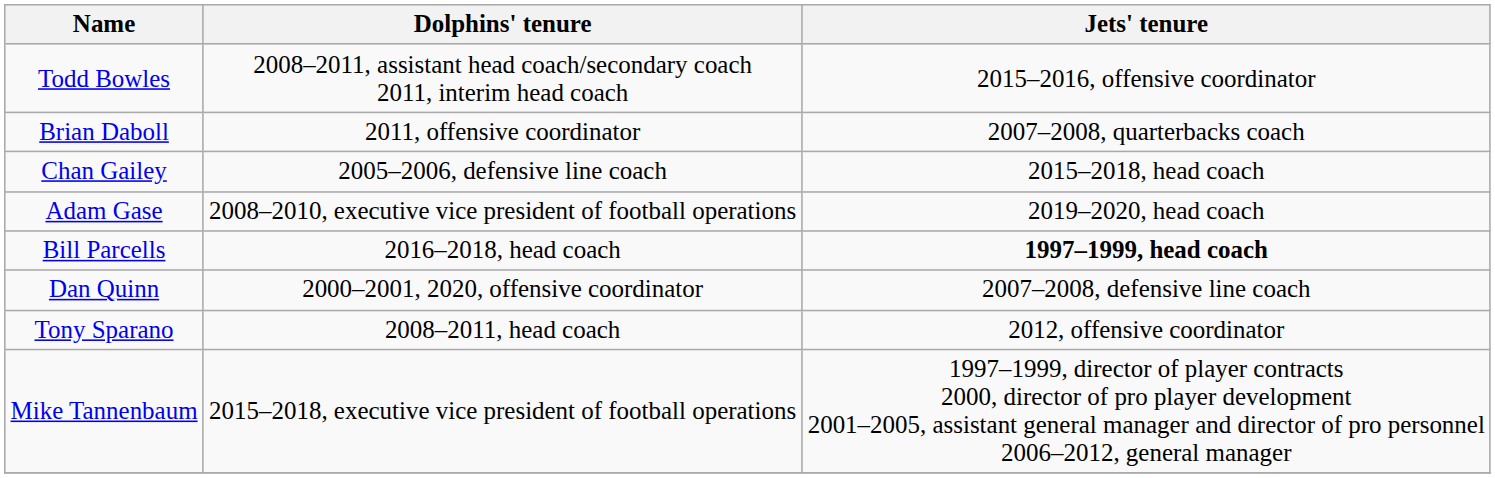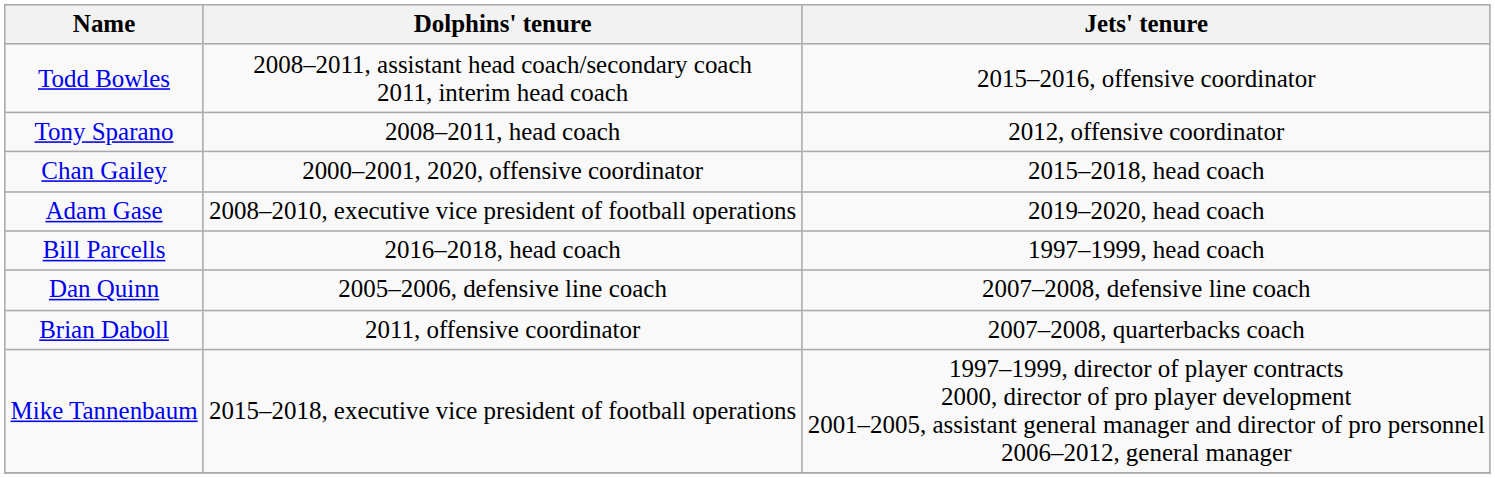rows swapped: (104, 131) <-> (104, 329)
(503, 171) 2005–2006, defensive line coach -> (503, 171) 2000–2001, 2020, offensive coordinator
(1146, 250) bold -> (1146, 250) normal
(503, 289) 2000–2001, 2020, offensive coordinator -> (503, 289) 2005–2006, defensive line coach
